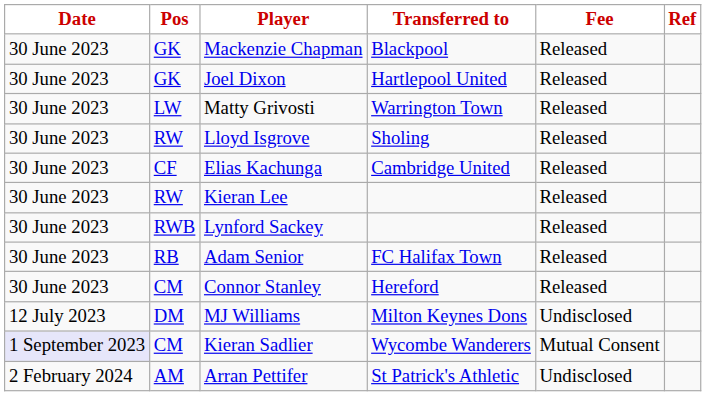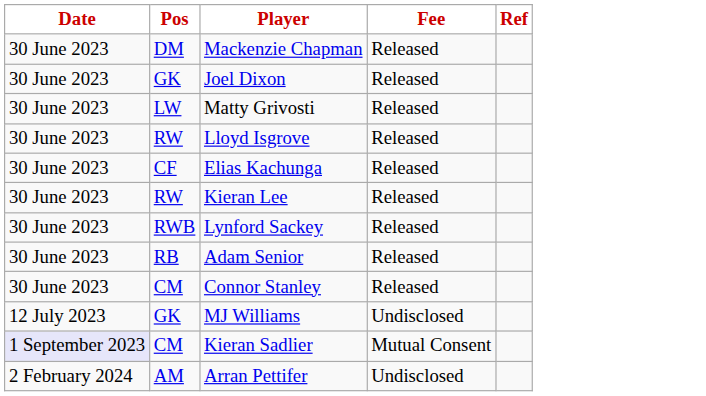- column: (451, 19)
(167, 49) GK -> (169, 49) DM
(169, 316) DM -> (167, 316) GK
